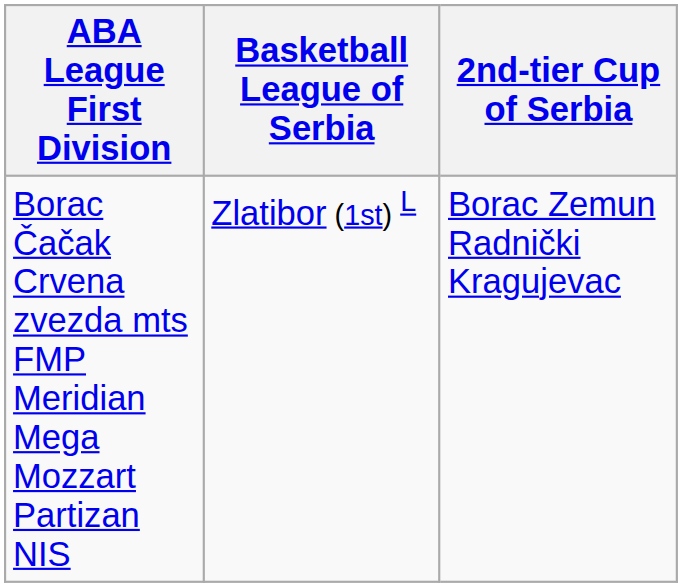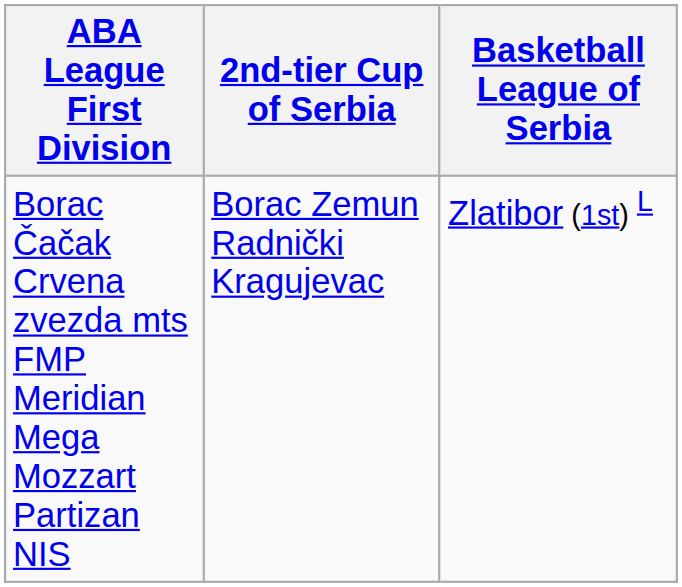columns swapped: (322, 90) <-> (558, 90)
